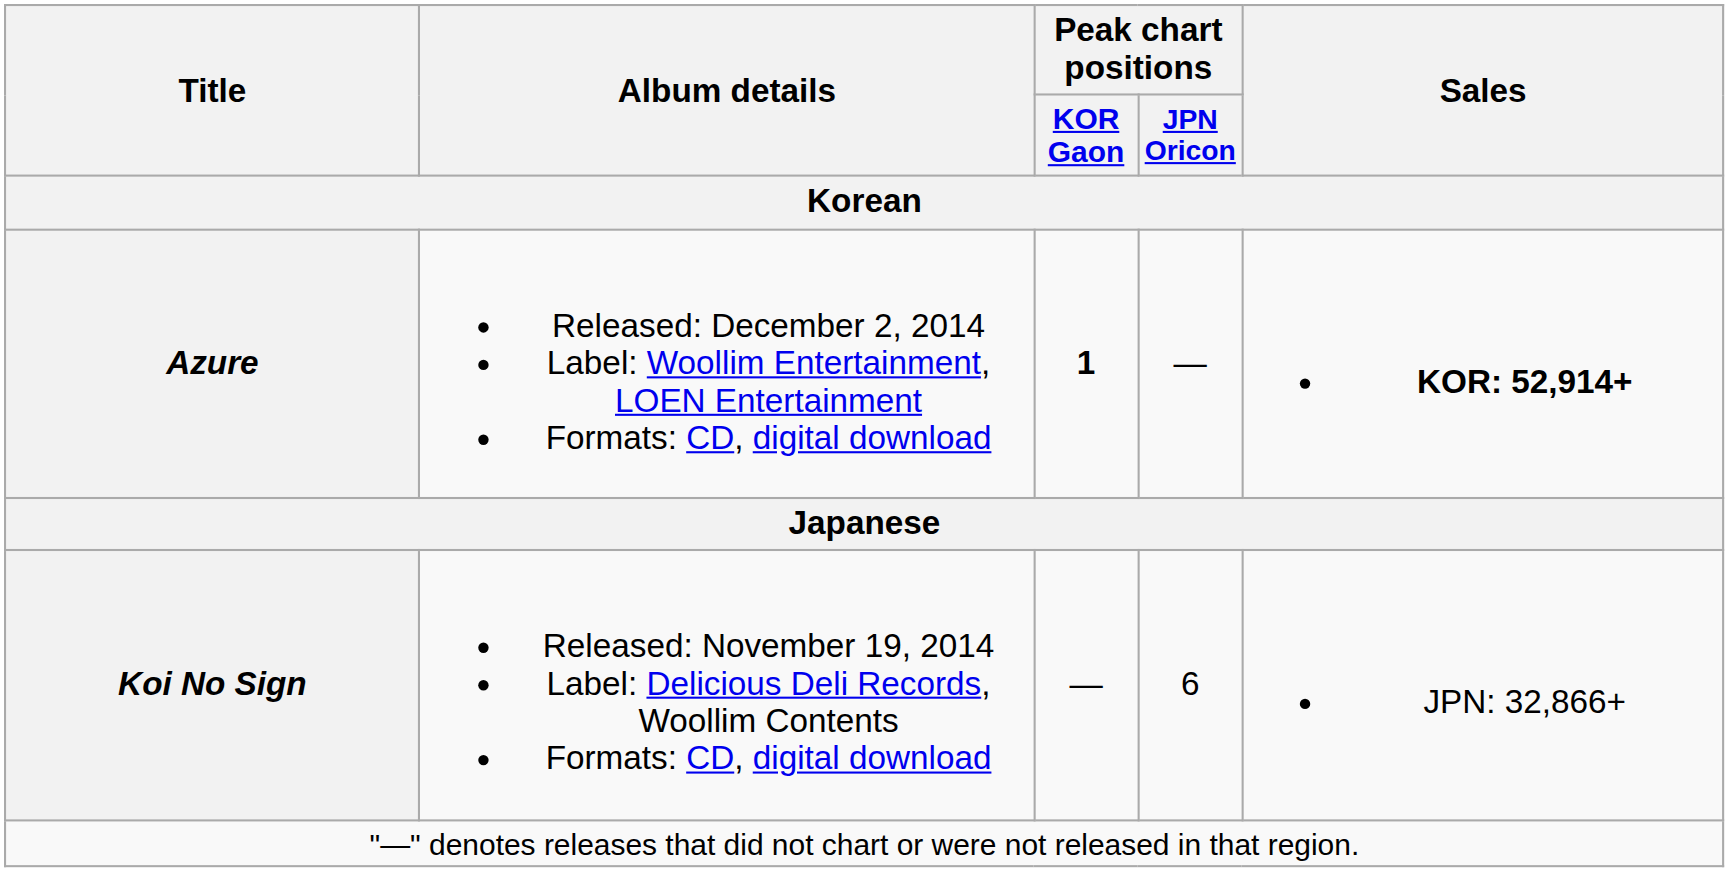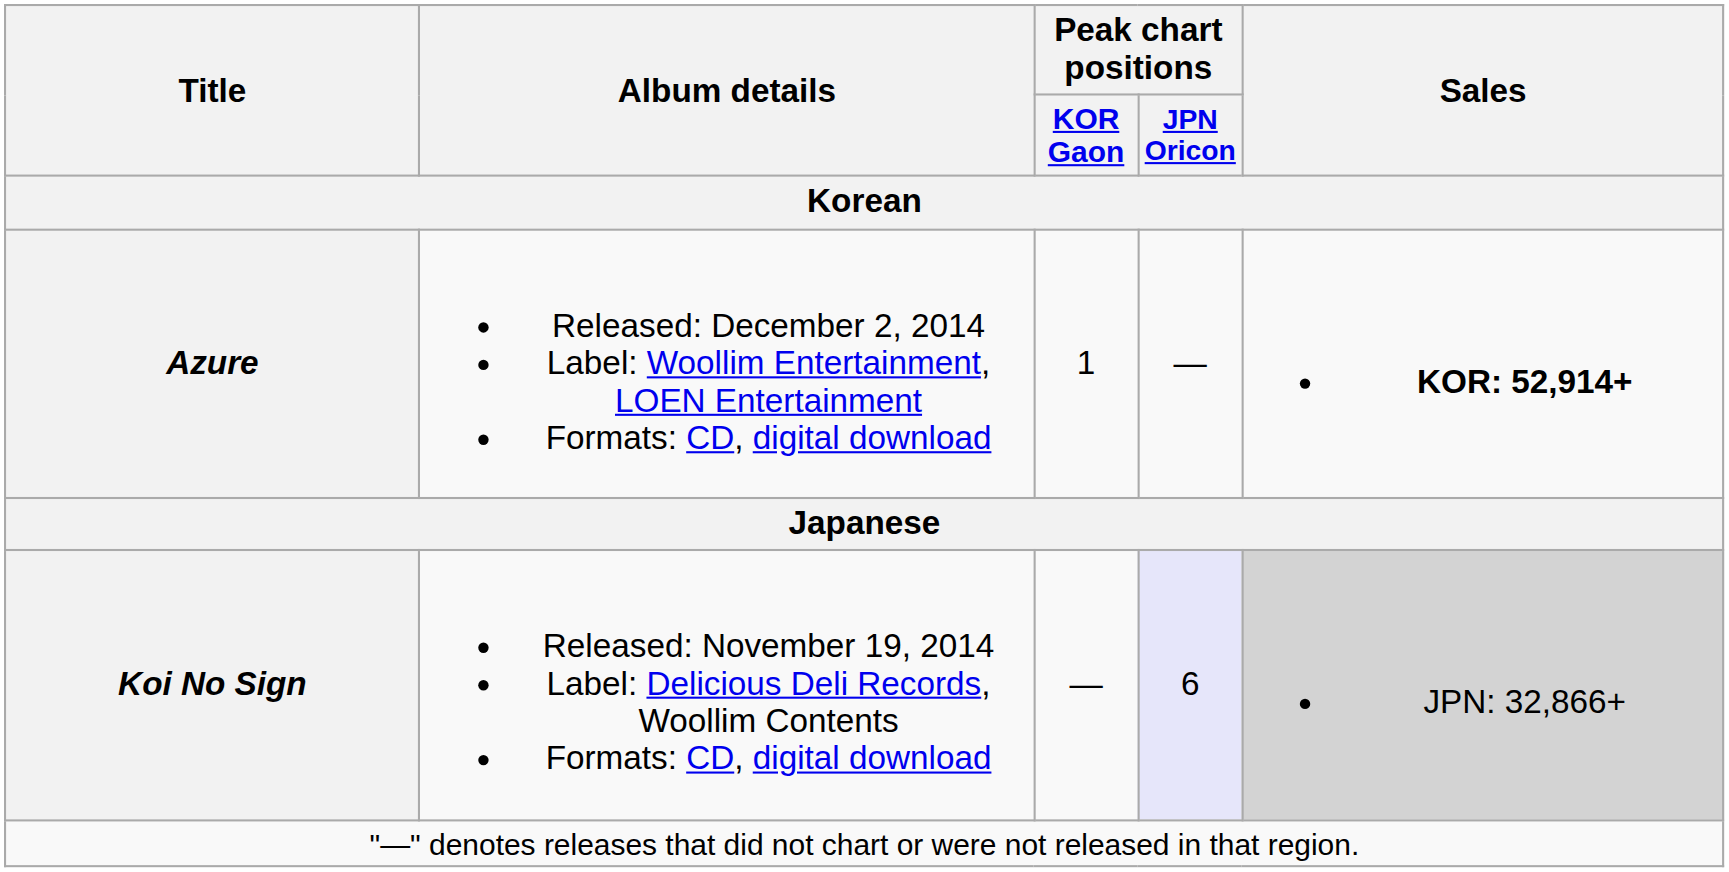(1086, 362) bold -> (1086, 362) normal
(1190, 684) no background -> (1190, 684) lavender background
(1483, 704) no background -> (1483, 704) lightgrey background
